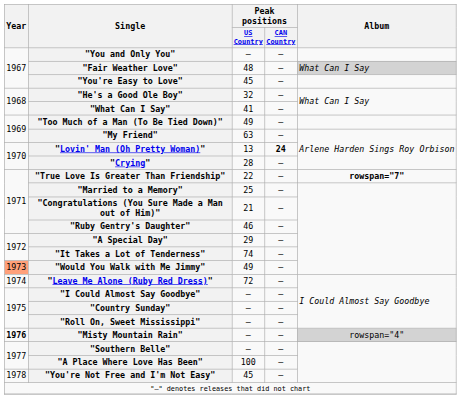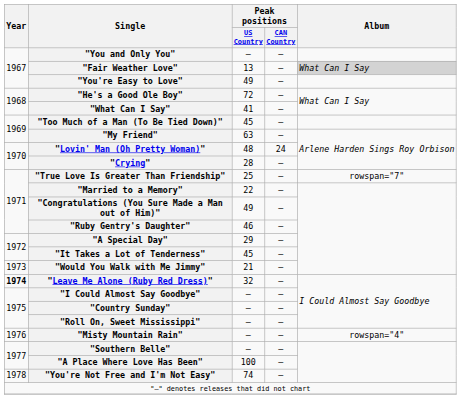(248, 68) 48 -> (248, 68) 13
(248, 81) 45 -> (248, 81) 49
(248, 95) 32 -> (248, 95) 72
(248, 122) 49 -> (248, 122) 45
(248, 149) 13 -> (248, 149) 48
(281, 149) bold -> (281, 149) normal
(248, 176) 22 -> (248, 176) 25
(377, 176) bold -> (377, 176) normal
(248, 190) 25 -> (248, 190) 22
(248, 208) 21 -> (248, 208) 49
(248, 254) 74 -> (248, 254) 45
(16, 267) lightsalmon background -> (16, 267) no background
(248, 267) 49 -> (248, 267) 21
(16, 281) normal -> (16, 281) bold
(248, 281) 72 -> (248, 281) 32
(16, 335) bold -> (16, 335) normal
(377, 335) lightgrey background -> (377, 335) no background
(248, 376) 45 -> (248, 376) 74
